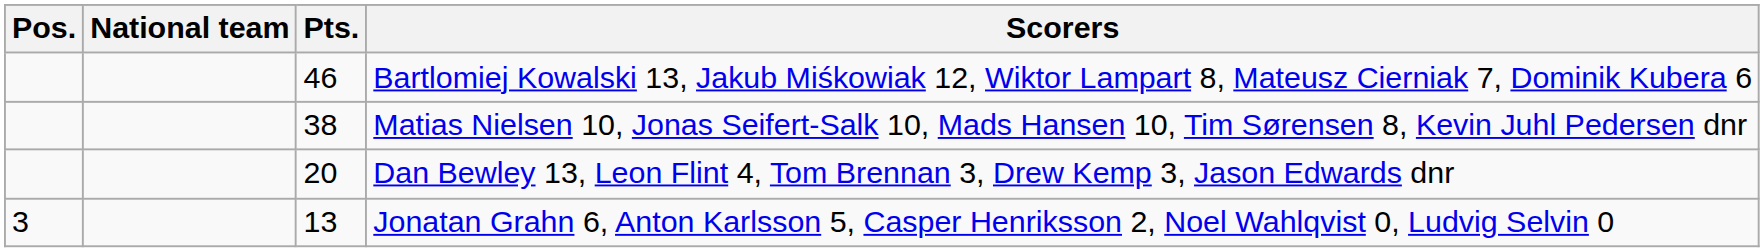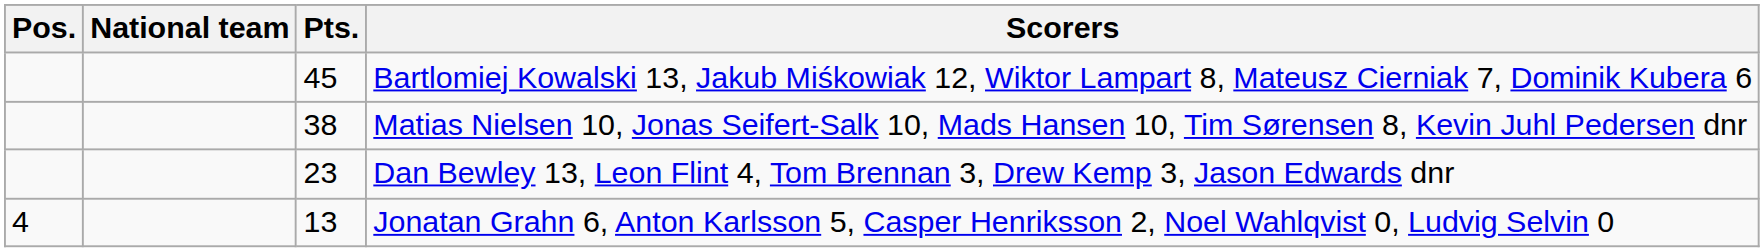(320, 76) 46 -> (320, 76) 45
(320, 173) 20 -> (320, 173) 23
(20, 221) 3 -> (20, 221) 4
